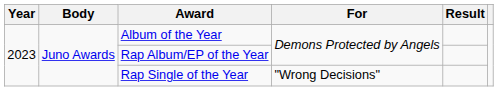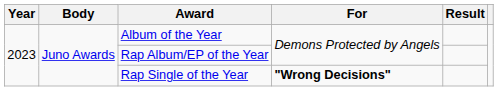(327, 75) normal -> (333, 75) bold
